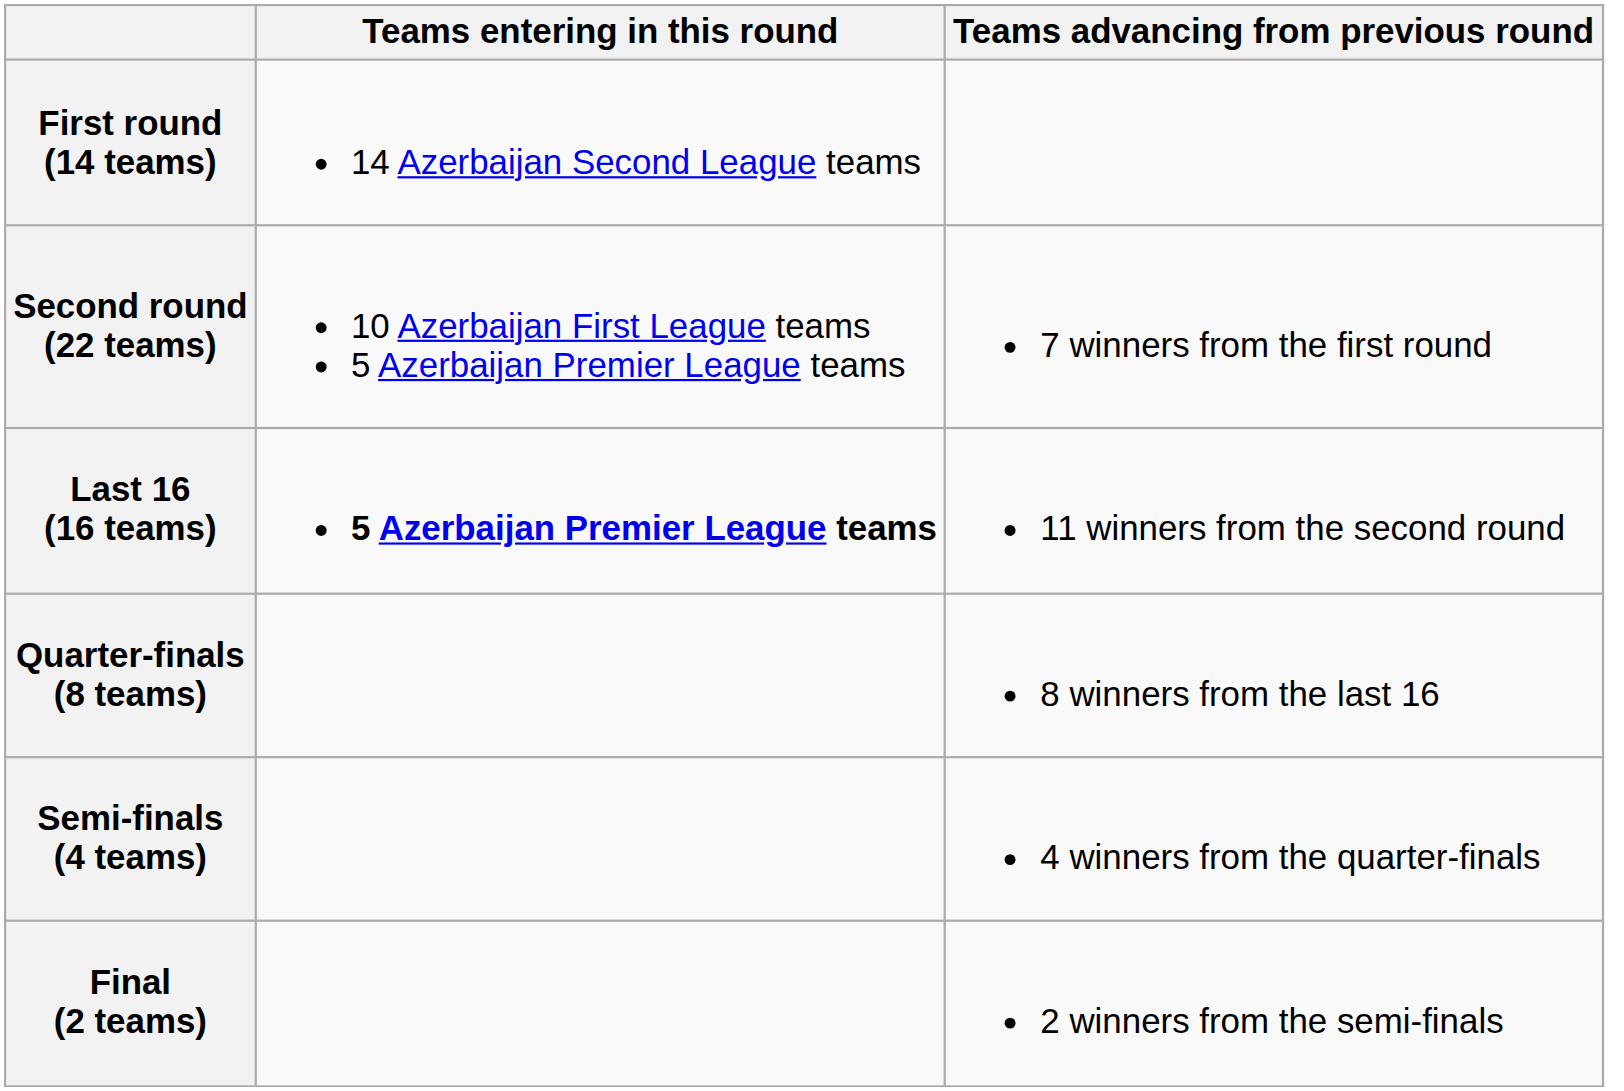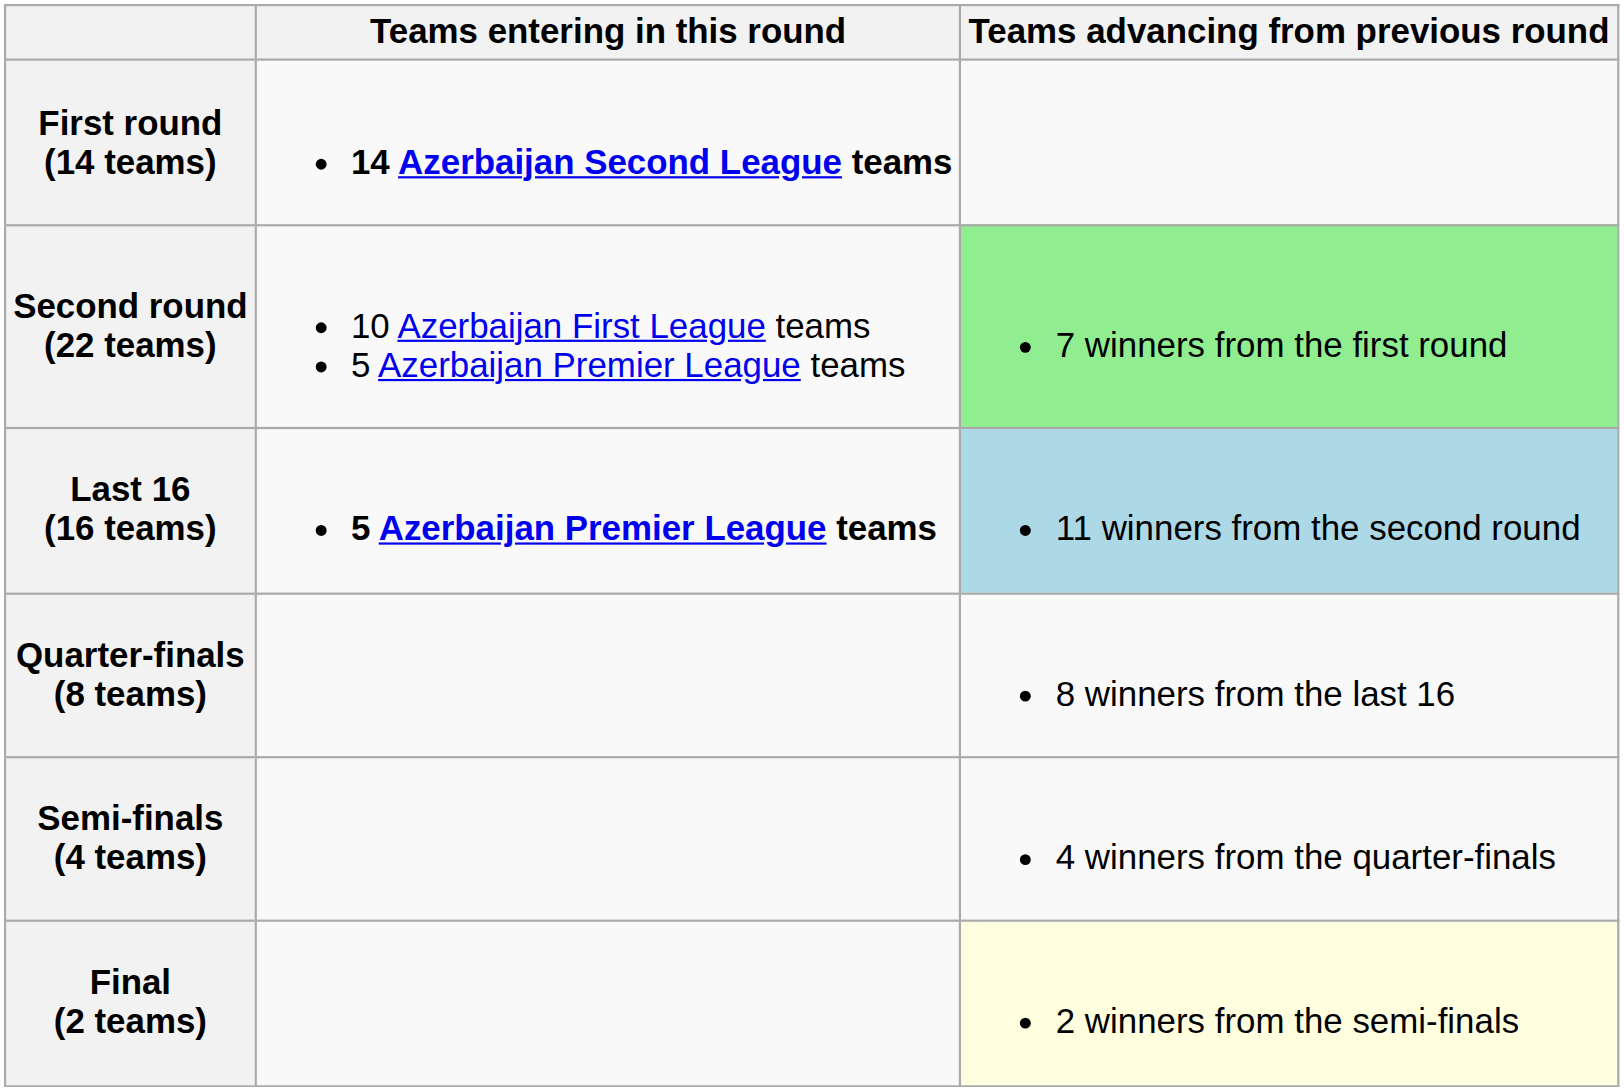(600, 162) normal -> (608, 162) bold
(1274, 346) no background -> (1289, 346) lightgreen background
(1274, 530) no background -> (1289, 530) lightblue background
(1274, 1023) no background -> (1289, 1023) lightyellow background
